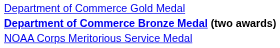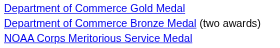(140, 23) bold -> (132, 23) normal
